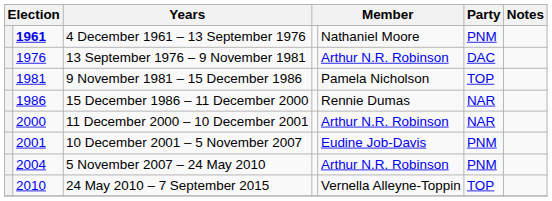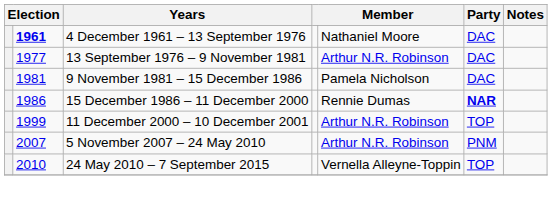(482, 36) PNM -> (481, 36) DAC
(31, 57) 1976 -> (31, 57) 1977
(481, 79) TOP -> (481, 79) DAC
(481, 100) normal -> (481, 100) bold
(31, 121) 2000 -> (31, 121) 1999
(481, 121) NAR -> (481, 121) TOP
- row: (184, 143)
(31, 164) 2004 -> (31, 143) 2007
